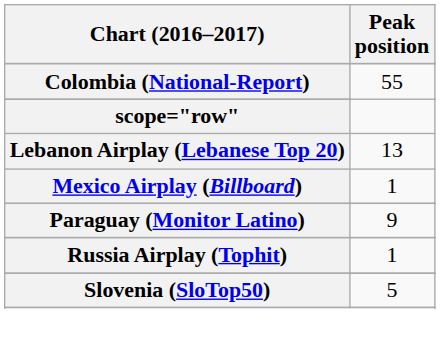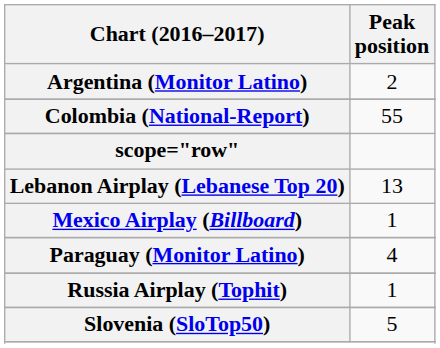+ row: (177, 81)
(392, 220) 9 -> (392, 255) 4
